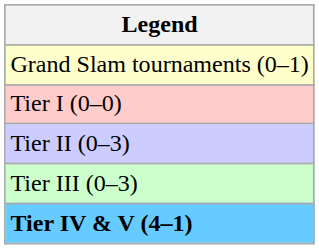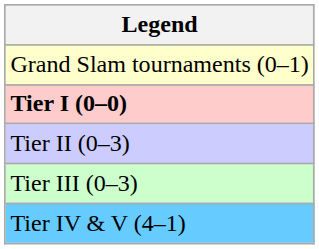(66, 104) normal -> (69, 104) bold
(101, 223) bold -> (98, 223) normal
